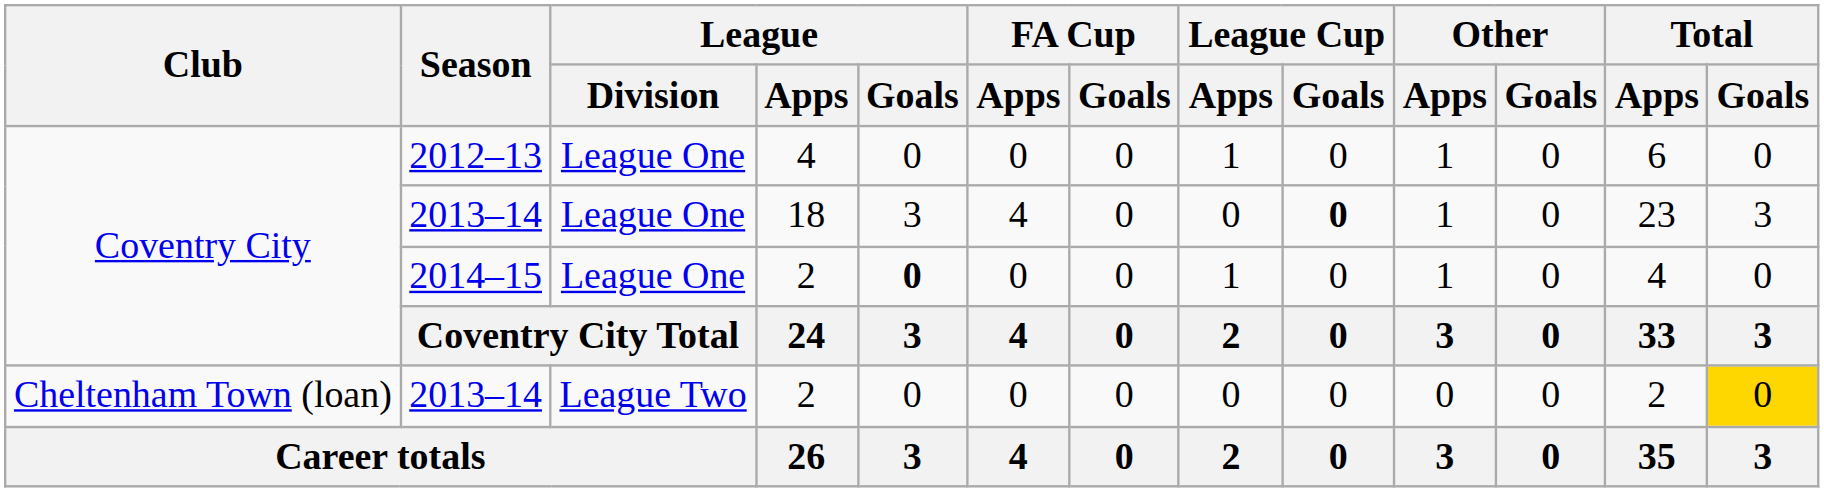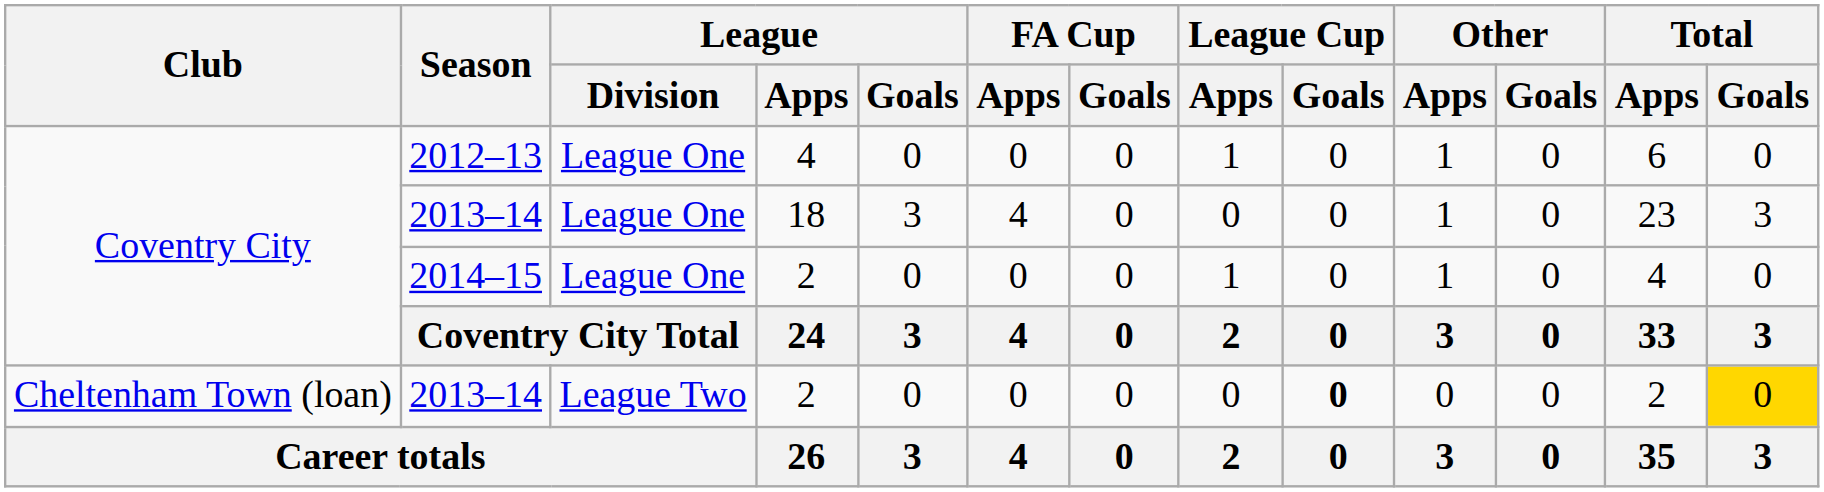(1338, 214) bold -> (1338, 214) normal
(912, 275) bold -> (912, 275) normal
(1338, 395) normal -> (1338, 395) bold
